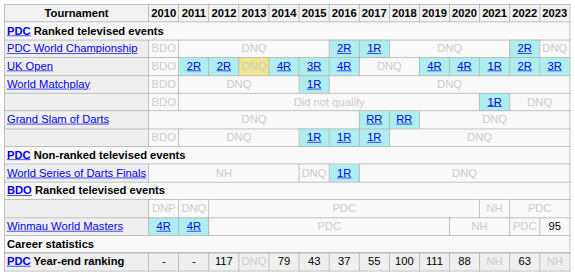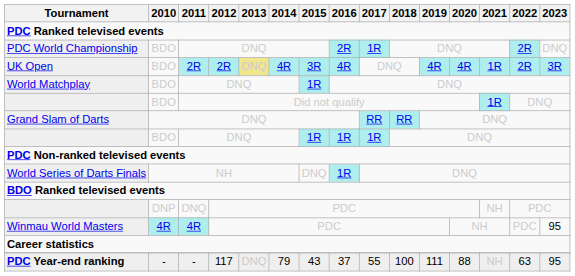(555, 262) NH -> (555, 262) 95
